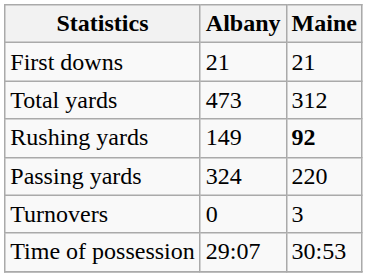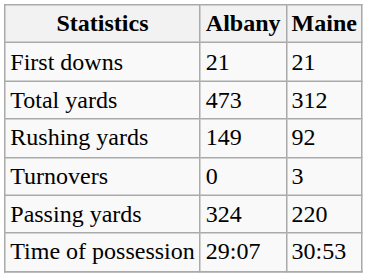(304, 137) bold -> (304, 137) normal
rows swapped: (76, 175) <-> (59, 213)
